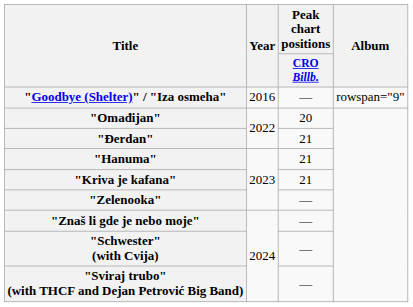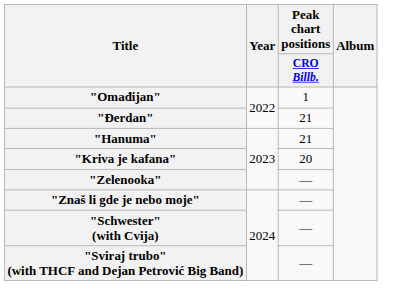- row: (125, 97)
(306, 118) 20 -> (306, 97) 1
(306, 179) 21 -> (306, 159) 20
